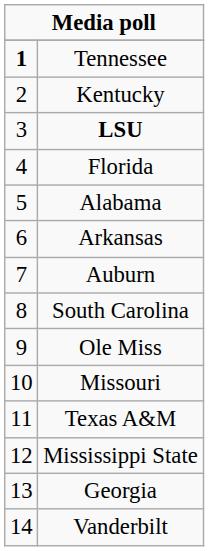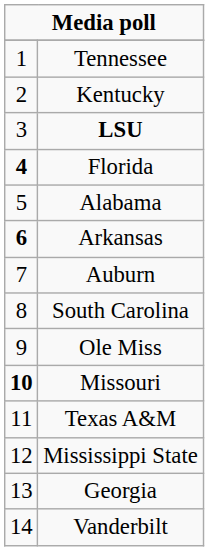(21, 58) bold -> (21, 58) normal
(21, 166) normal -> (21, 166) bold
(21, 238) normal -> (21, 238) bold
(21, 382) normal -> (21, 382) bold
